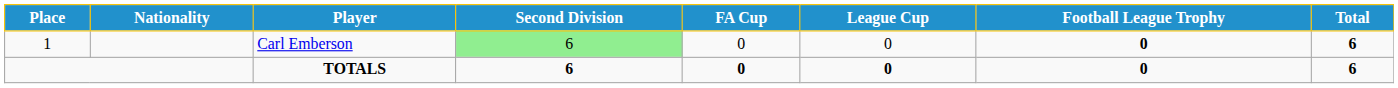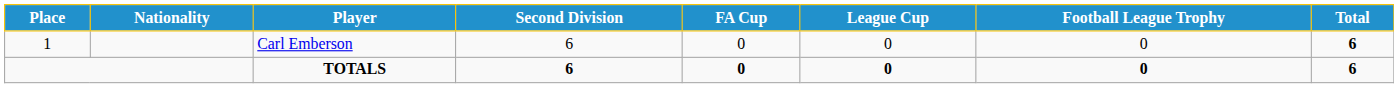(569, 44) lightgreen background -> (569, 44) no background
(1144, 44) bold -> (1144, 44) normal
